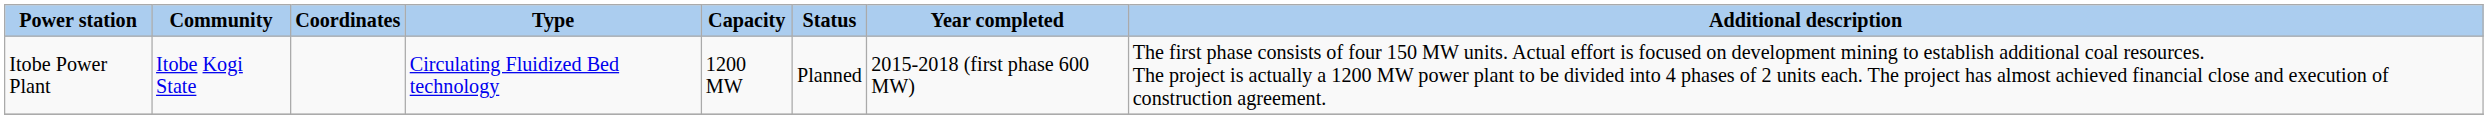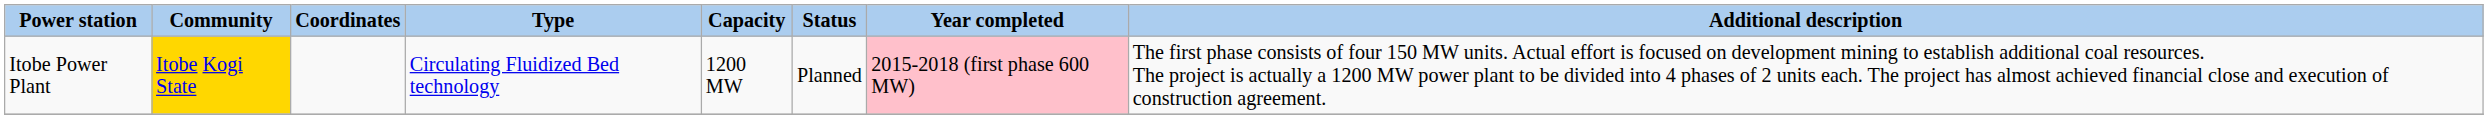(199, 75) no background -> (199, 75) gold background
(980, 75) no background -> (980, 75) pink background
